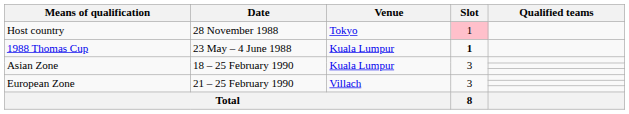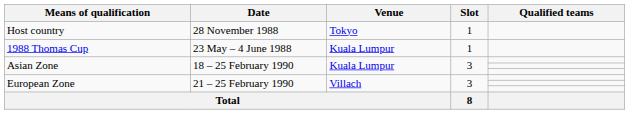(470, 30) pink background -> (470, 30) no background
(470, 48) bold -> (470, 48) normal
